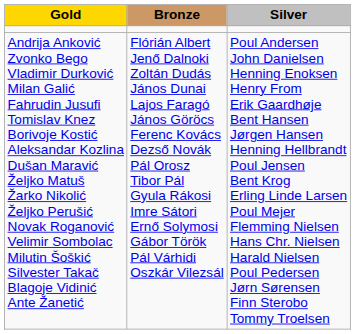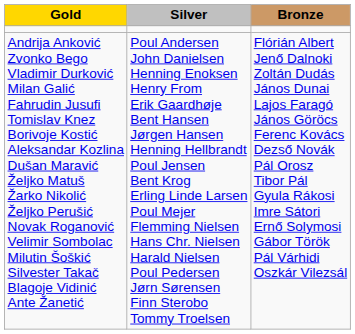columns swapped: (289, 15) <-> (177, 15)
